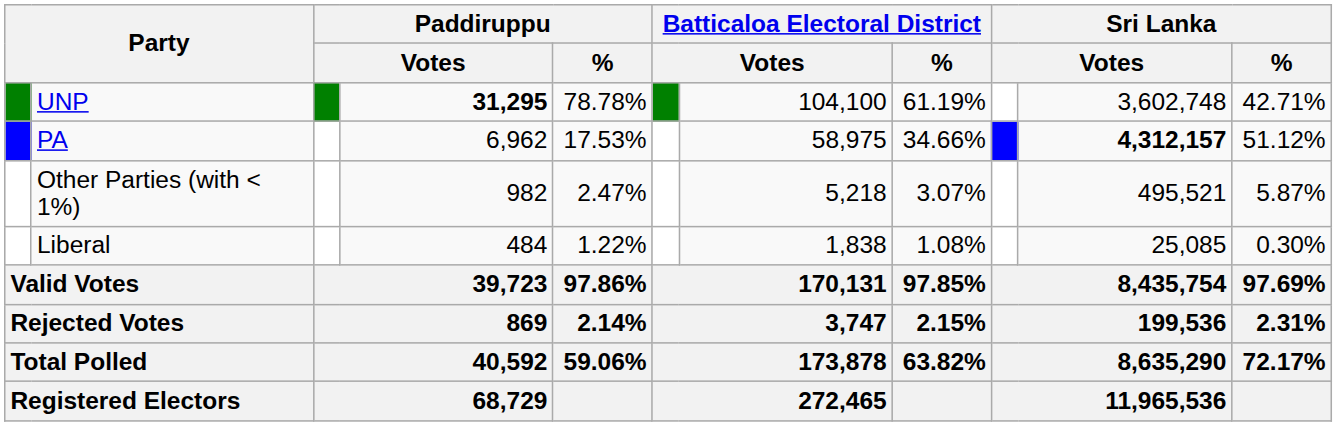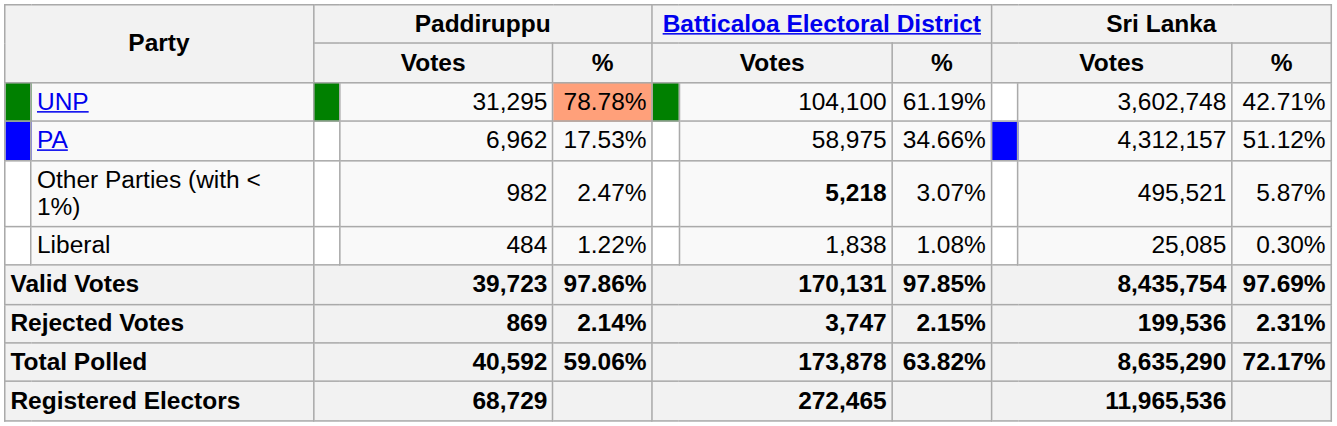(510, 101) bold -> (510, 101) normal
(605, 101) no background -> (605, 101) lightsalmon background
(1172, 140) bold -> (1172, 140) normal
(856, 192) normal -> (856, 192) bold
